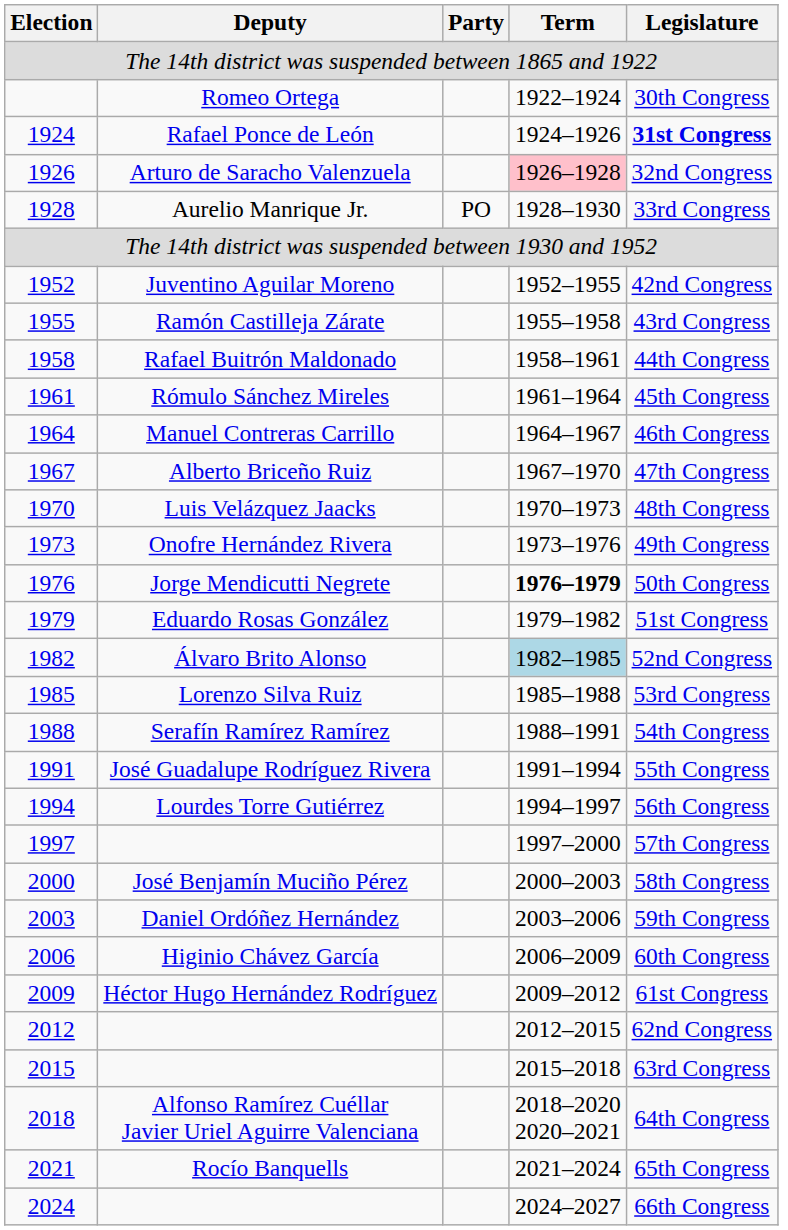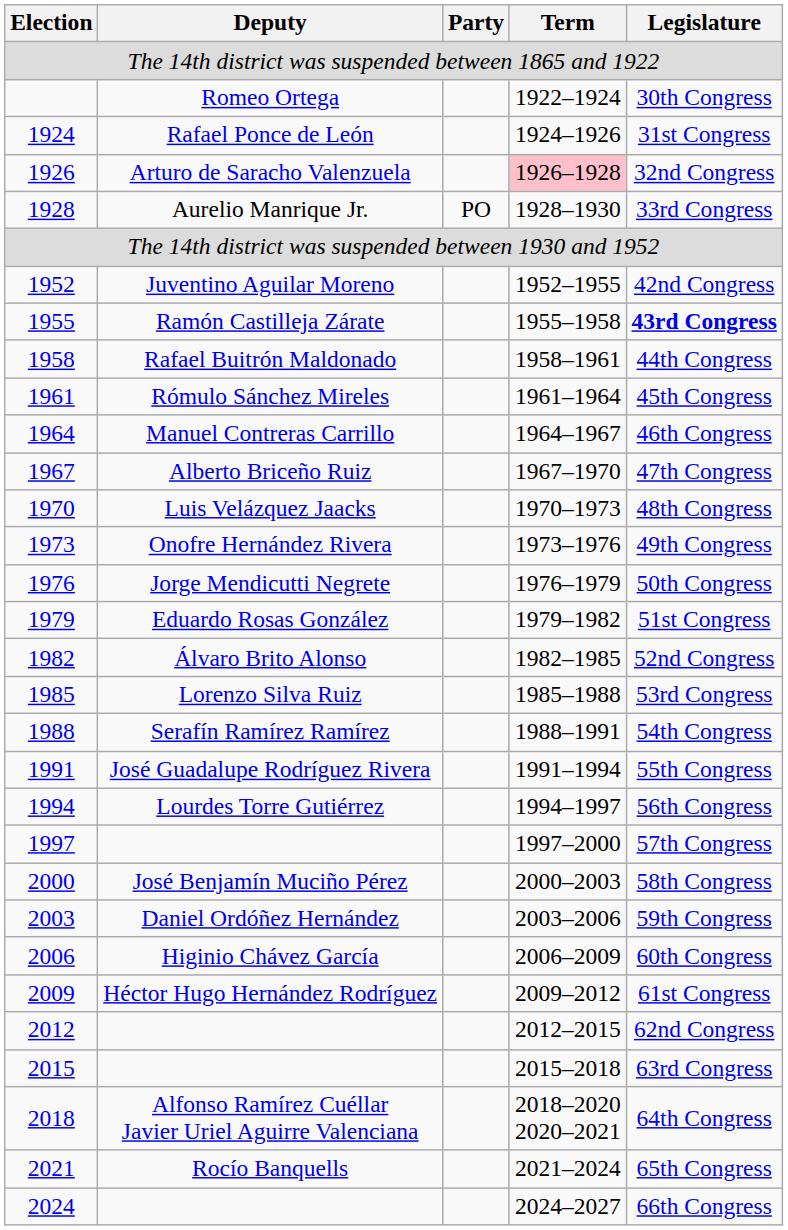(702, 135) bold -> (704, 135) normal
(702, 321) normal -> (704, 321) bold
(568, 582) bold -> (568, 582) normal
(568, 657) lightblue background -> (568, 657) no background
